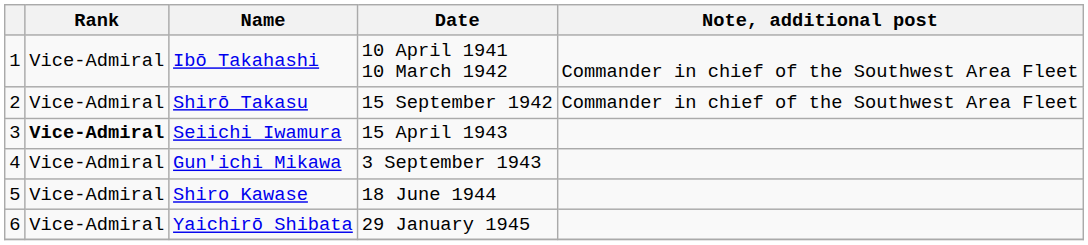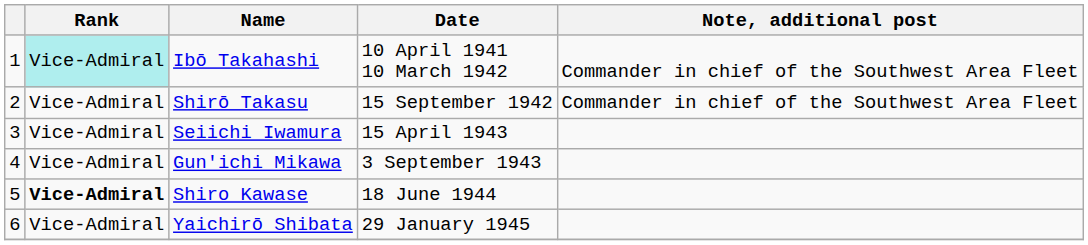(97, 61) no background -> (97, 61) paleturquoise background
(97, 133) bold -> (97, 133) normal
(97, 194) normal -> (97, 194) bold
